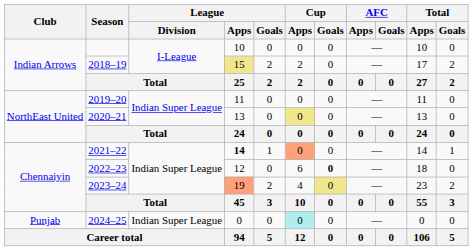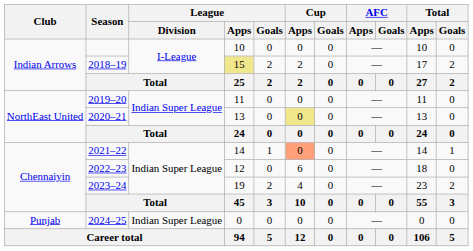(239, 151) bold -> (239, 151) normal
(330, 168) bold -> (330, 168) normal
(239, 185) lightsalmon background -> (239, 185) no background
(330, 185) khaki background -> (330, 185) no background
(300, 220) paleturquoise background -> (300, 220) no background
